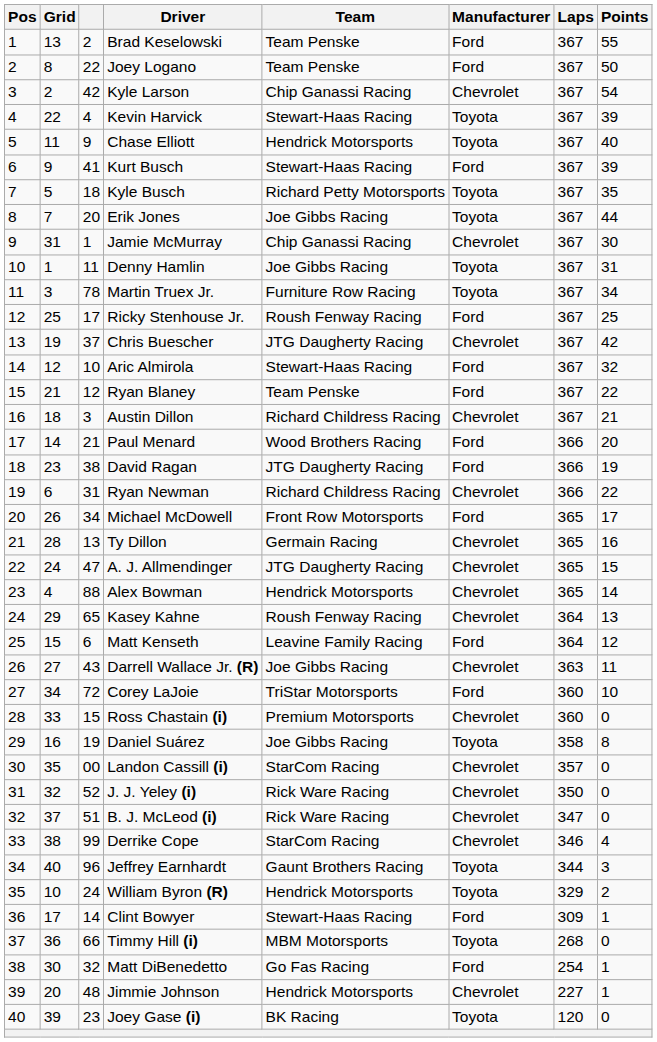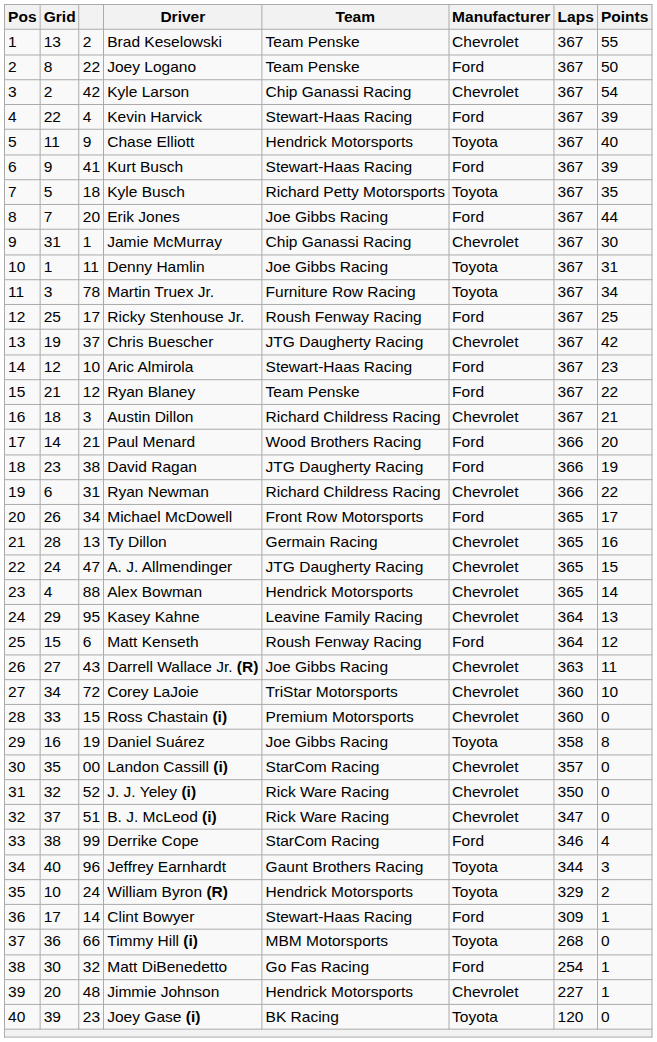(468, 41) Ford -> (485, 41) Chevrolet
(475, 116) Toyota -> (468, 116) Ford
(475, 216) Toyota -> (468, 216) Ford
(610, 366) 32 -> (610, 366) 23
(91, 616) 65 -> (91, 616) 95
(344, 616) Roush Fenway Racing -> (344, 616) Leavine Family Racing
(344, 641) Leavine Family Racing -> (344, 641) Roush Fenway Racing
(468, 691) Ford -> (485, 691) Chevrolet
(485, 841) Chevrolet -> (468, 841) Ford
